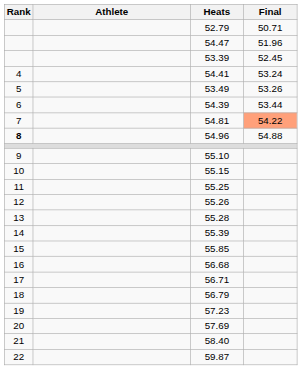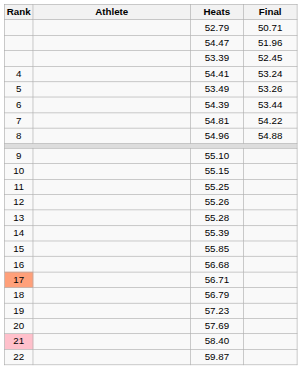(270, 120) lightsalmon background -> (270, 120) no background
(19, 136) bold -> (19, 136) normal
(19, 279) no background -> (19, 279) lightsalmon background
(19, 341) no background -> (19, 341) pink background
